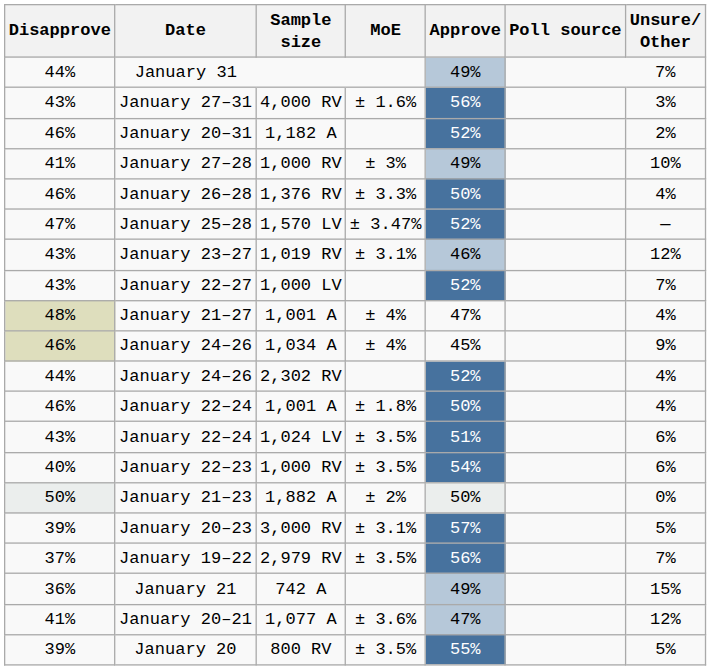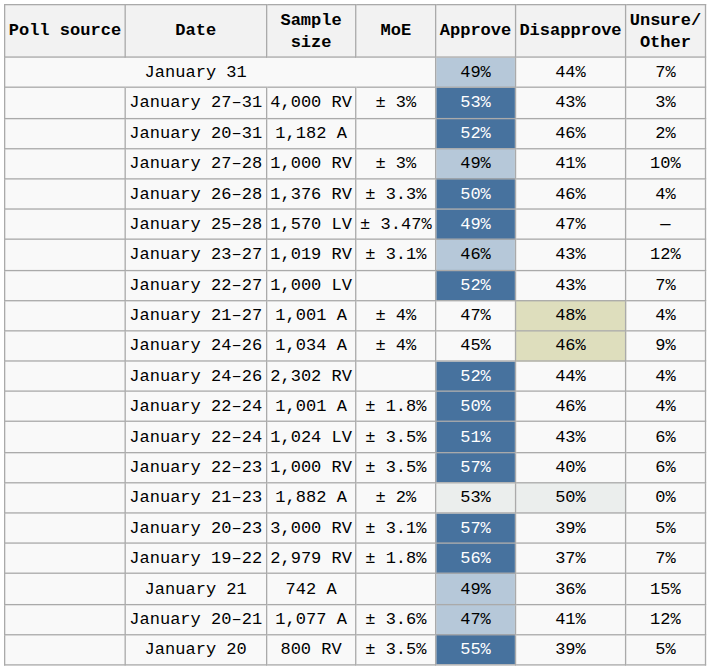columns swapped: (565, 31) <-> (60, 31)
(386, 103) ± 1.6% -> (396, 103) ± 3%
(465, 103) 56% -> (475, 103) 53%
(465, 224) 52% -> (475, 224) 49%
(465, 467) 54% -> (475, 467) 57%
(465, 498) 50% -> (475, 498) 53%
(386, 558) ± 3.5% -> (396, 558) ± 1.8%
